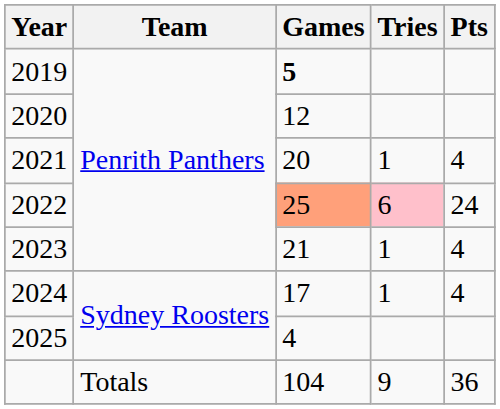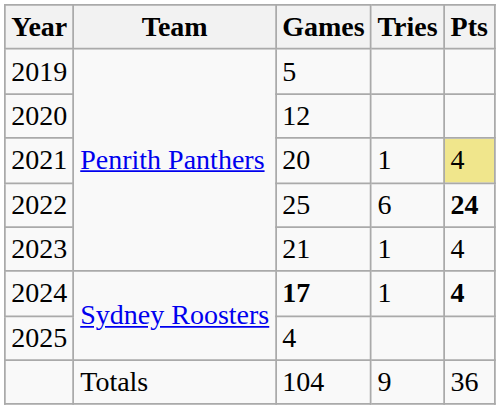(289, 71) bold -> (289, 71) normal
(458, 159) no background -> (458, 159) khaki background
(296, 204) lightsalmon background -> (296, 204) no background
(384, 204) pink background -> (384, 204) no background
(465, 204) normal -> (465, 204) bold
(296, 293) normal -> (296, 293) bold
(458, 293) normal -> (458, 293) bold
